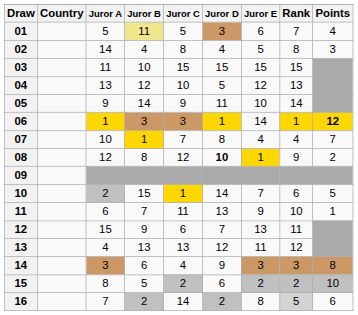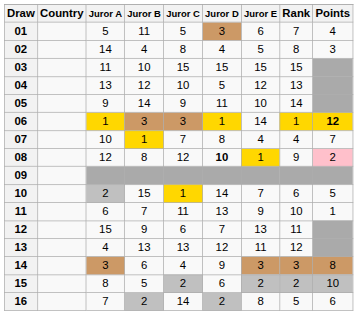(144, 31) khaki background -> (144, 31) no background
(333, 157) no background -> (333, 157) pink background
(296, 301) lightgrey background -> (296, 301) no background
